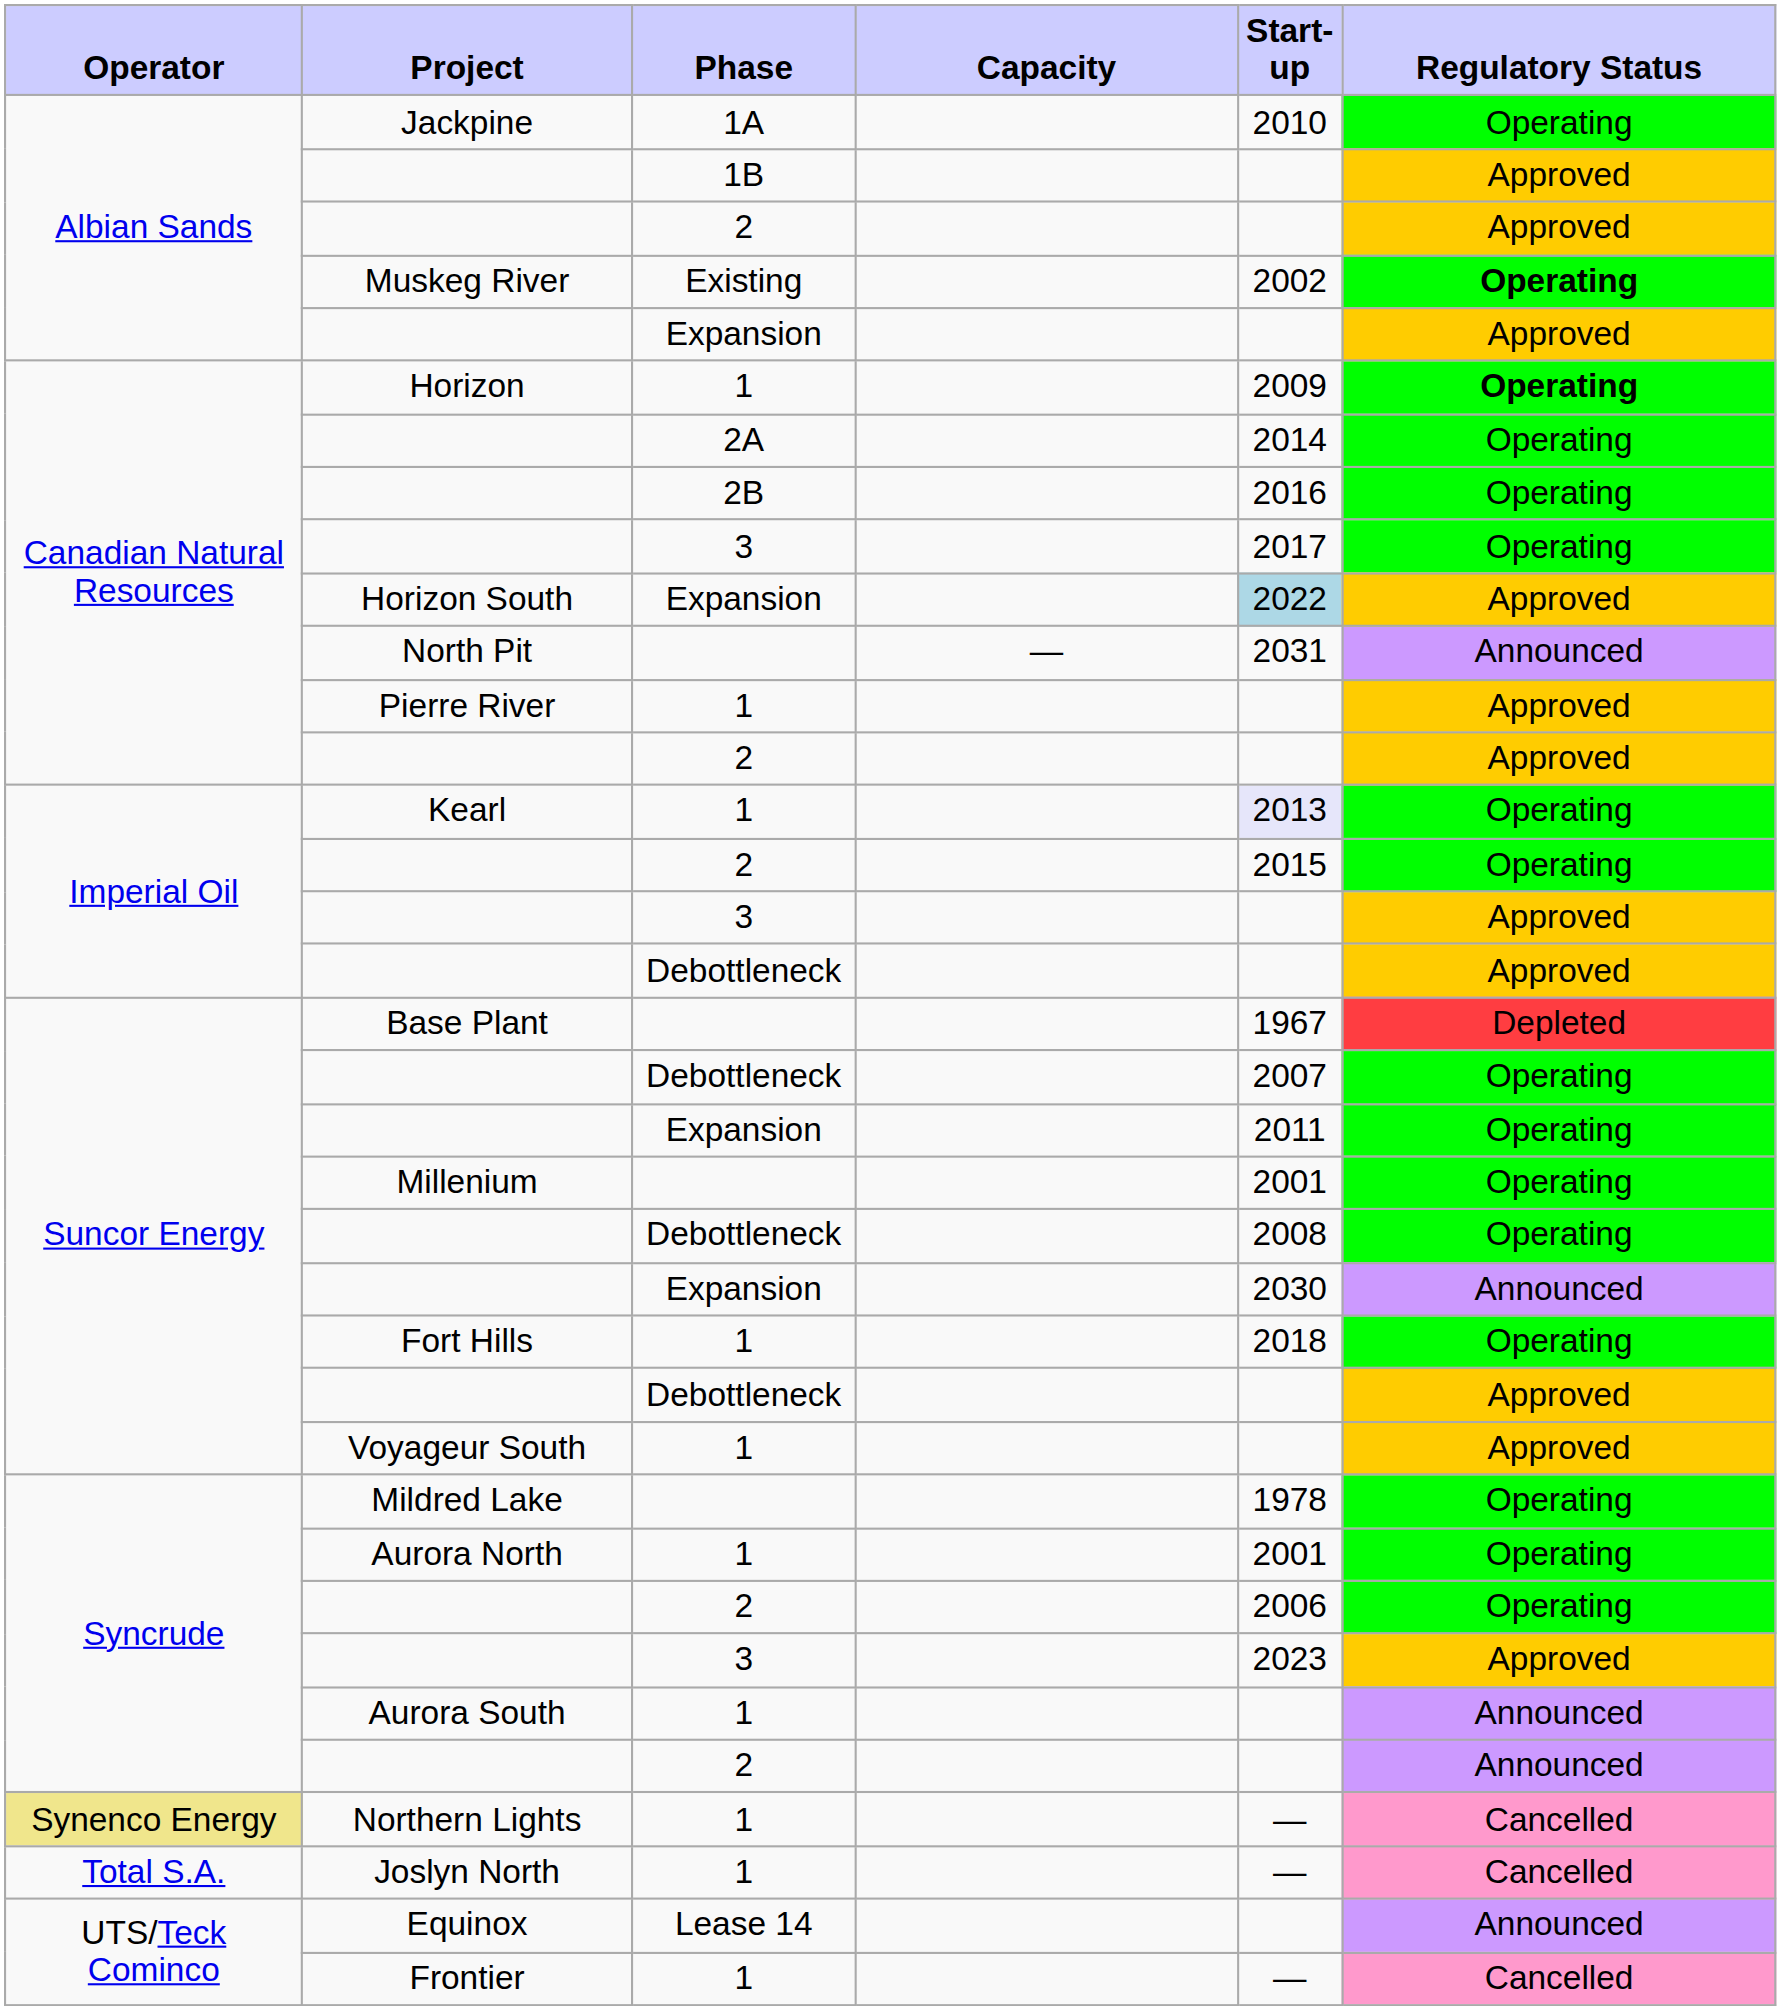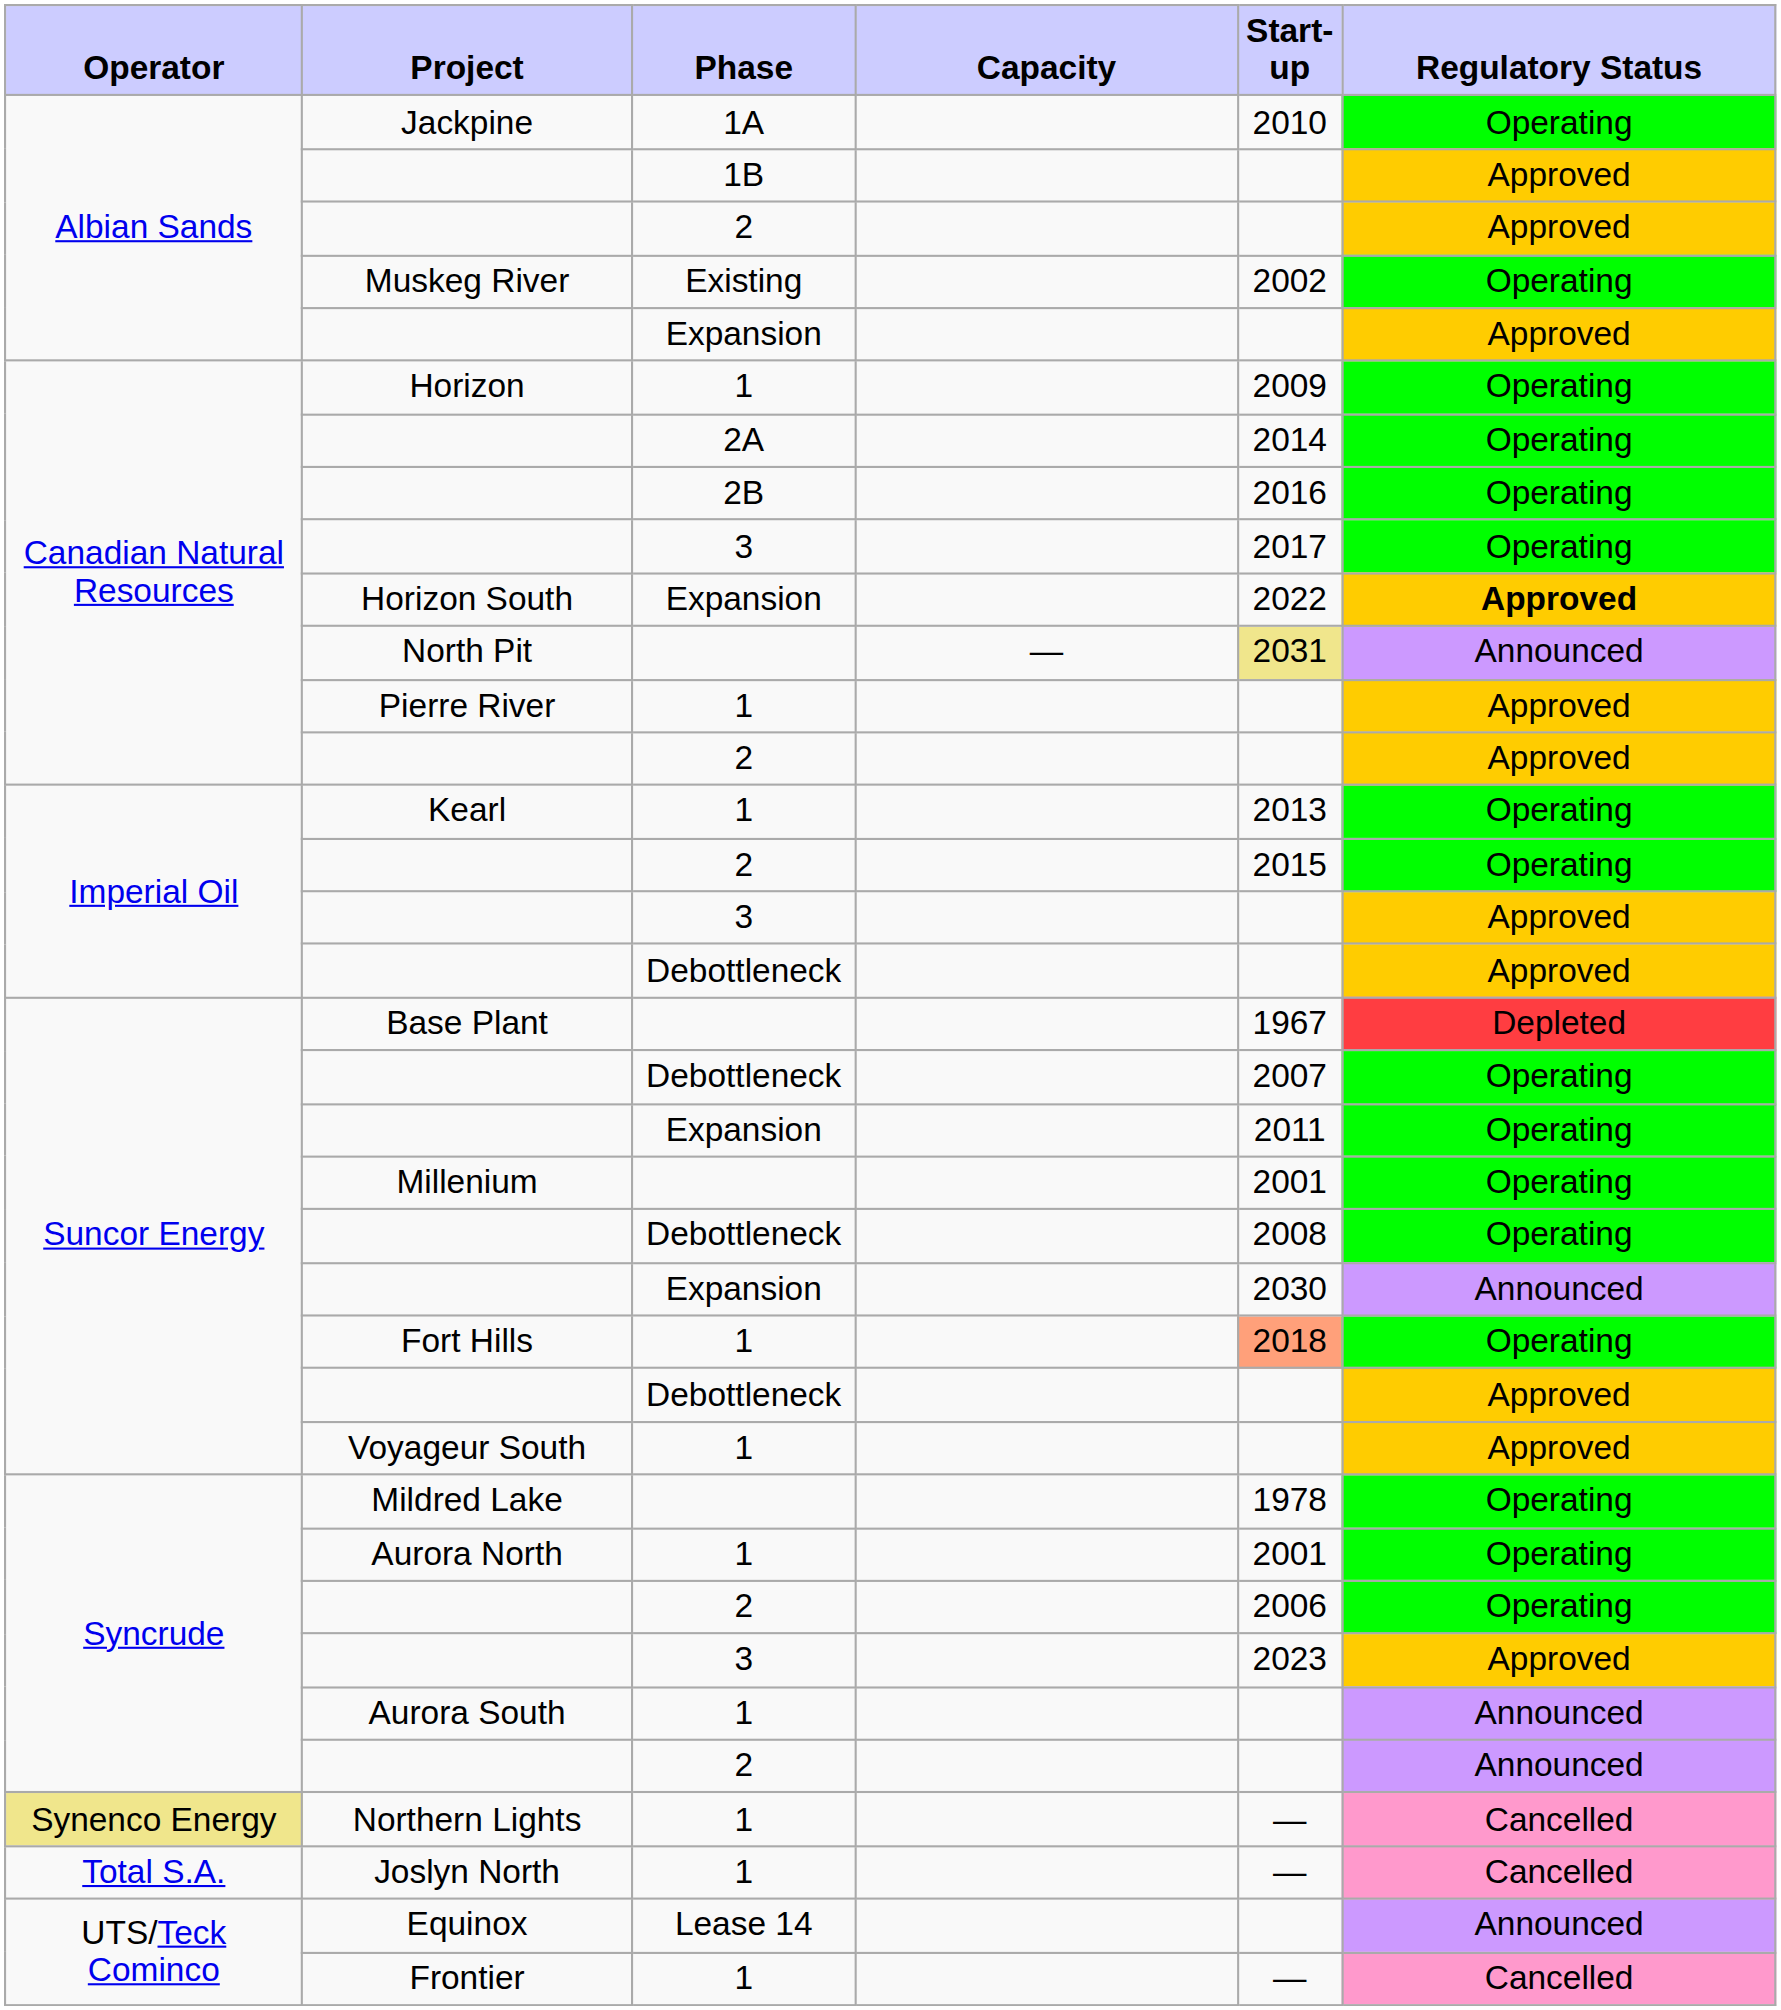(1559, 280) bold -> (1559, 280) normal
(1559, 386) bold -> (1559, 386) normal
(1290, 598) lightblue background -> (1290, 598) no background
(1559, 598) normal -> (1559, 598) bold
(1290, 652) no background -> (1290, 652) khaki background
(1290, 811) lavender background -> (1290, 811) no background
(1290, 1341) no background -> (1290, 1341) lightsalmon background
